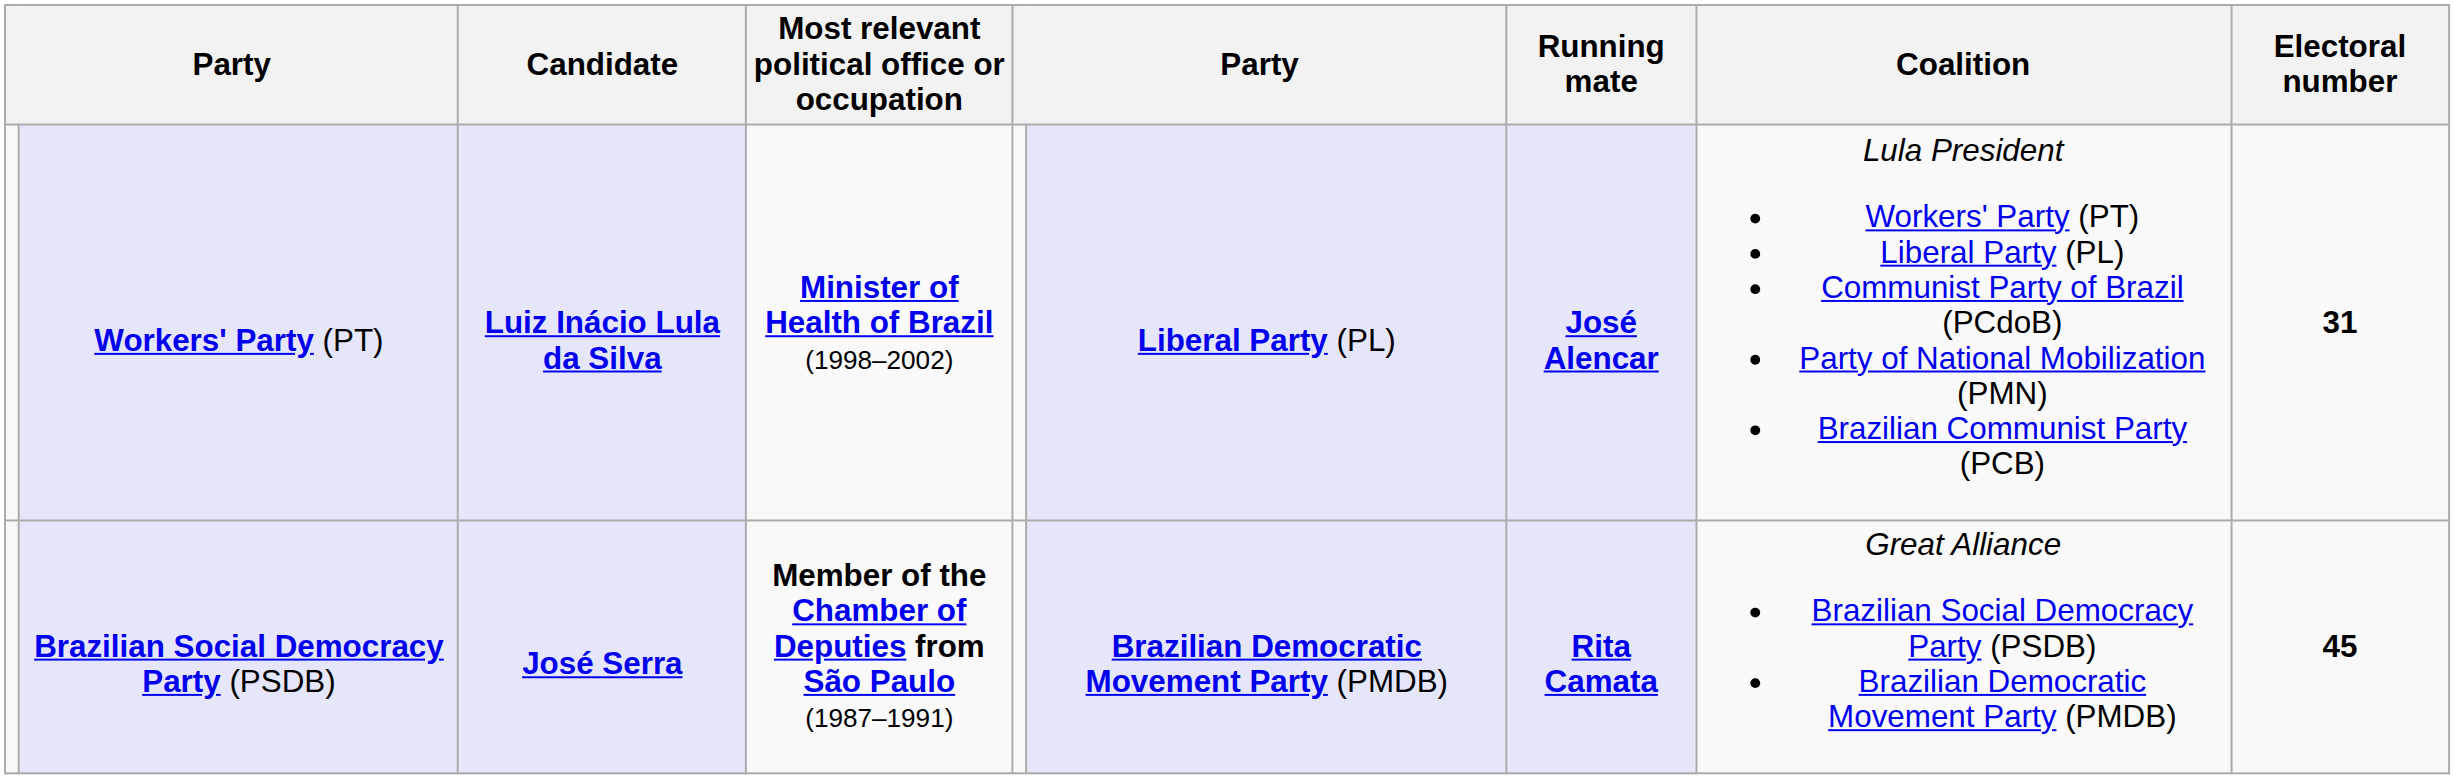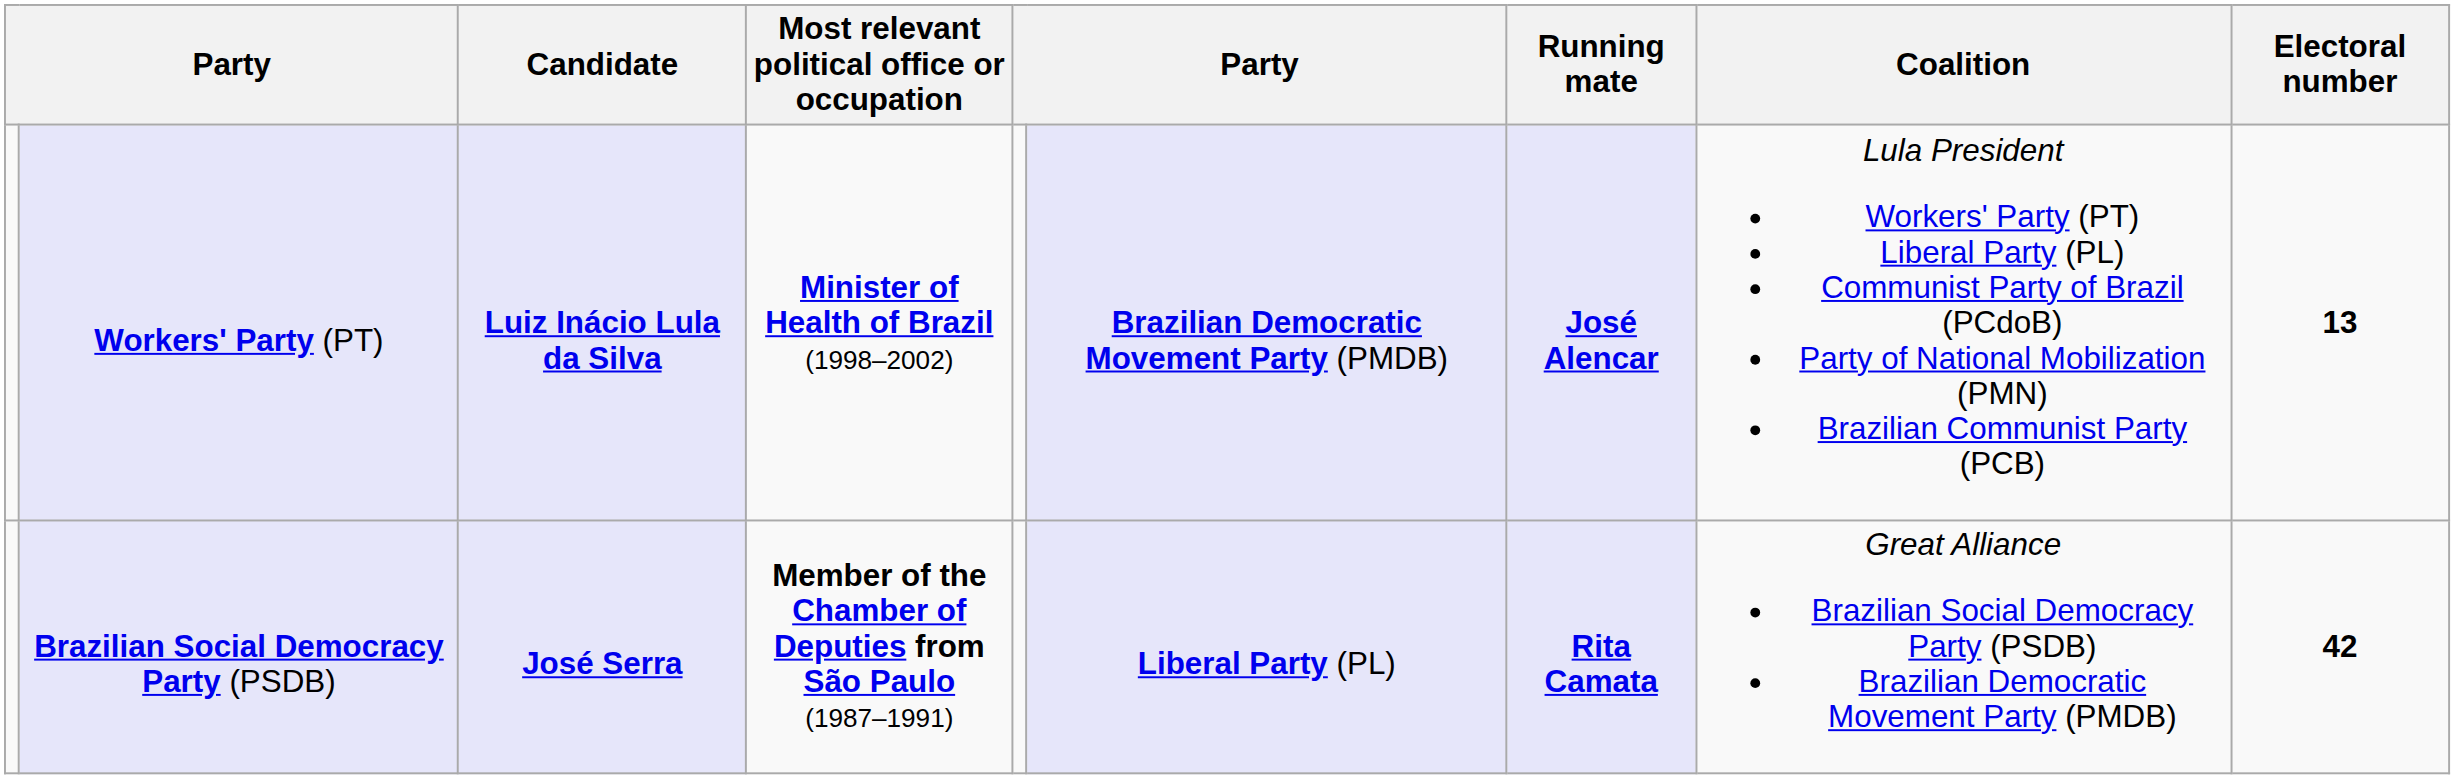(1267, 339) Liberal Party (PL) -> (1267, 339) Brazilian Democratic Movement Party (PMDB)
(2340, 322) 31 -> (2340, 322) 13
(1267, 663) Brazilian Democratic Movement Party (PMDB) -> (1267, 663) Liberal Party (PL)
(2340, 646) 45 -> (2340, 646) 42
